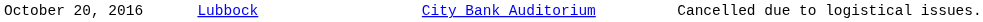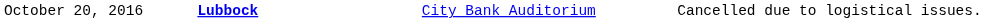(228, 11) normal -> (228, 11) bold
